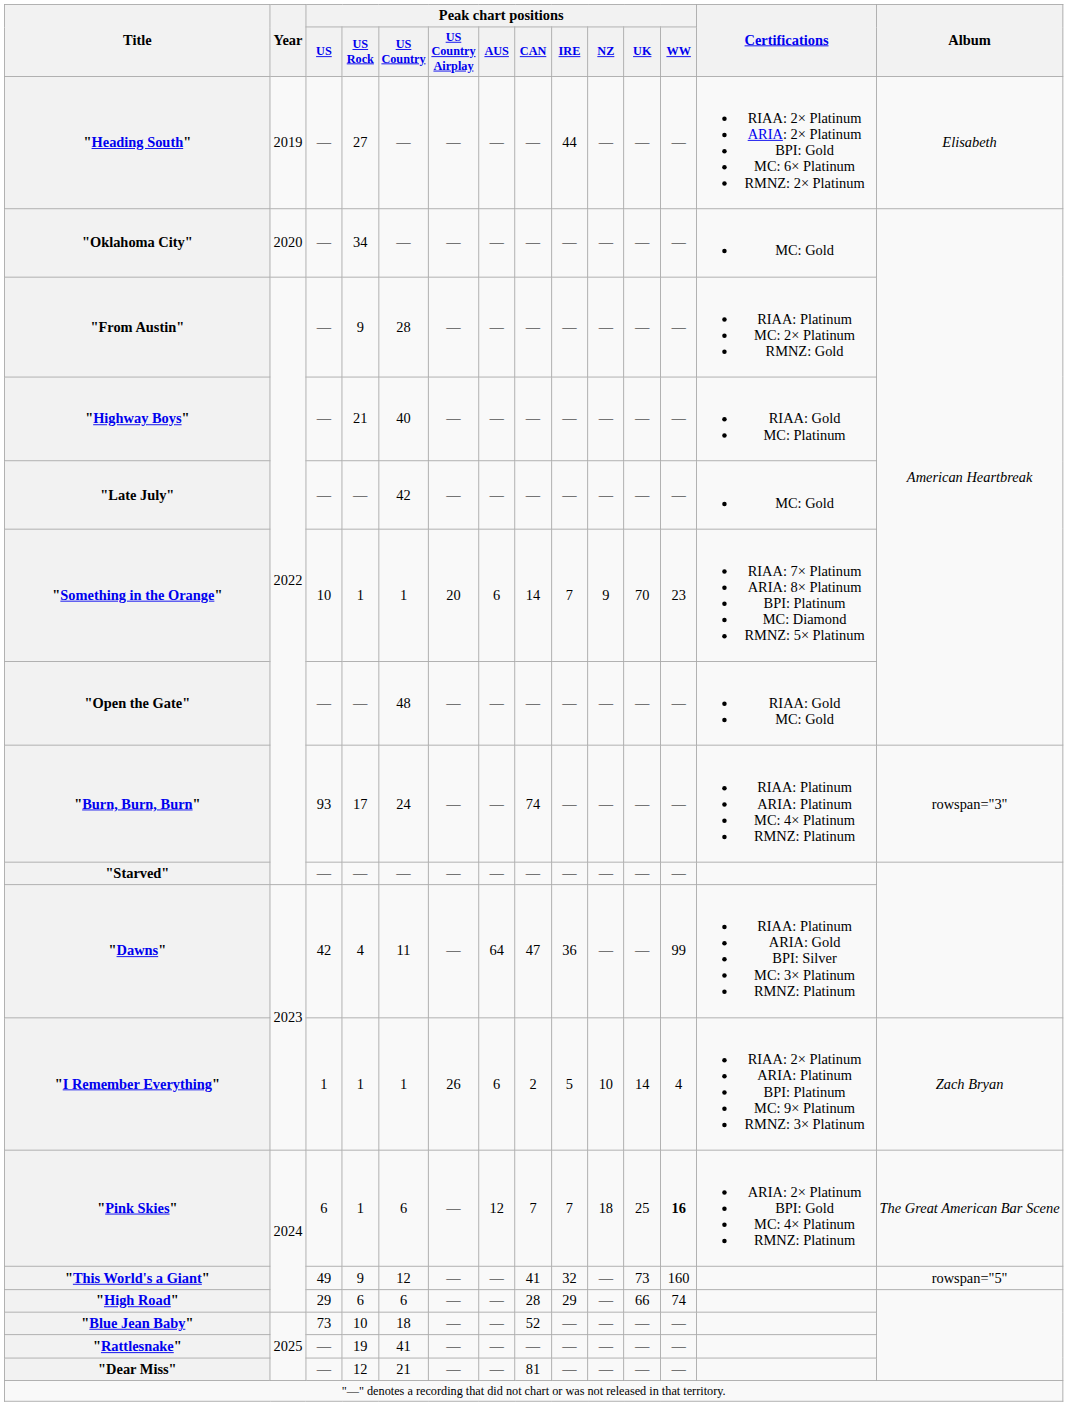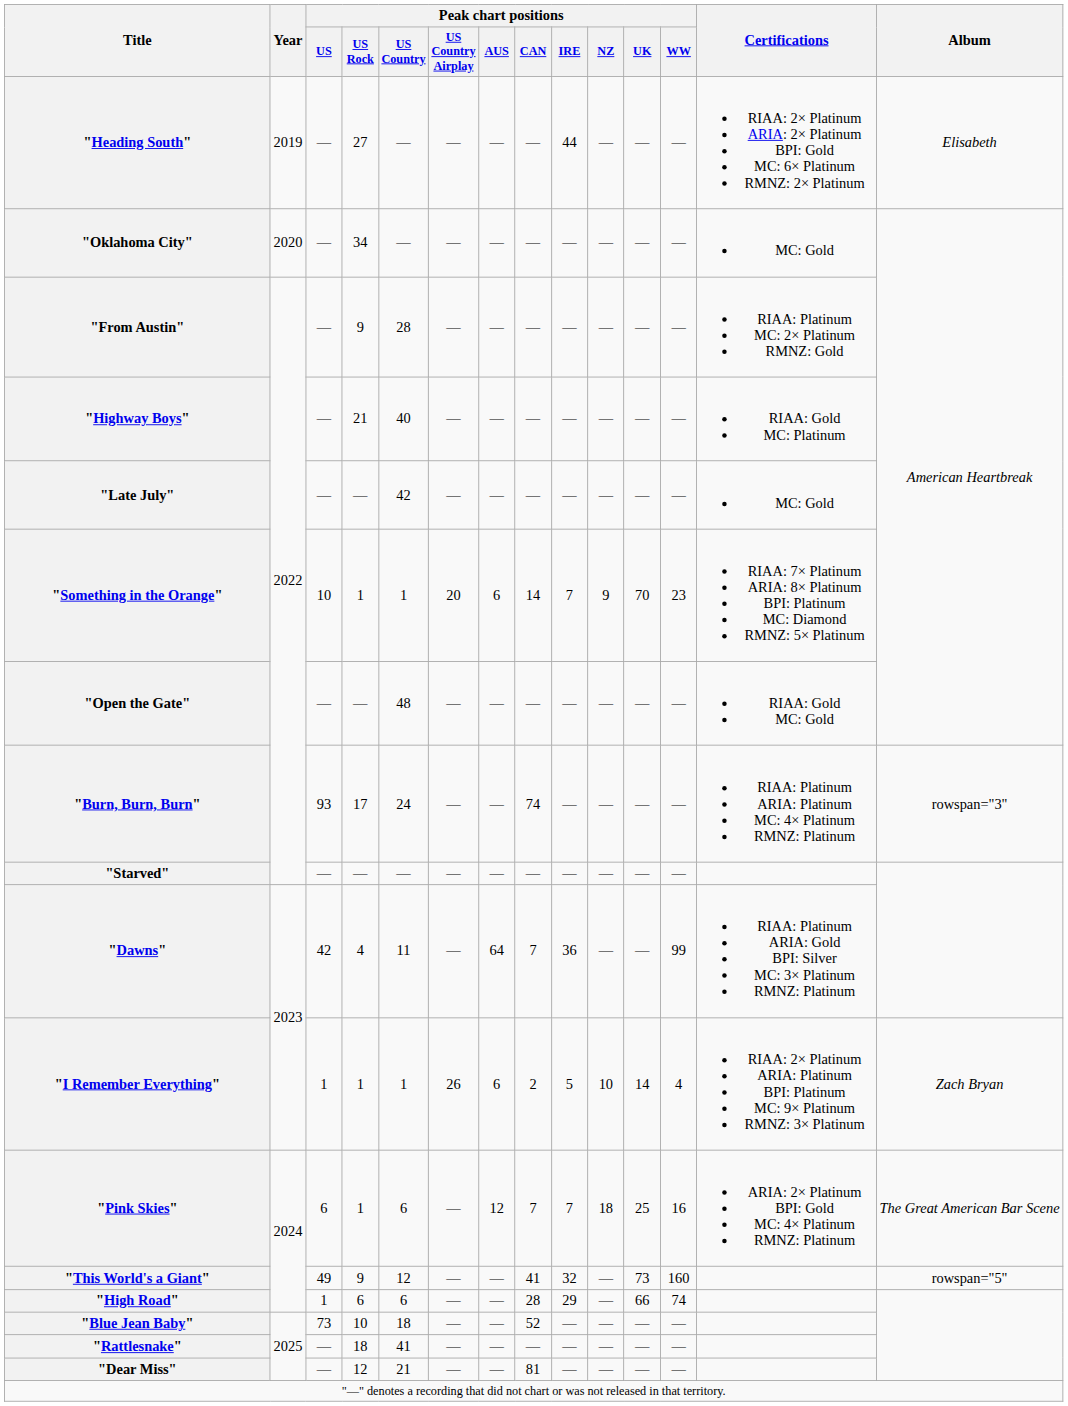(533, 951) 47 -> (533, 951) 7
(679, 1208) bold -> (679, 1208) normal
(324, 1300) 29 -> (324, 1300) 1
(360, 1346) 19 -> (360, 1346) 18
